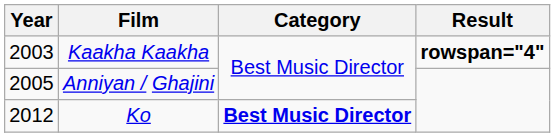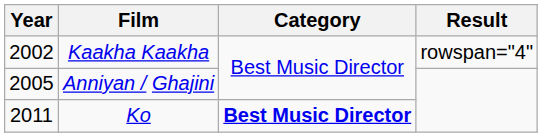(31, 52) 2003 -> (31, 52) 2002
(482, 52) bold -> (477, 52) normal
(31, 115) 2012 -> (31, 115) 2011
